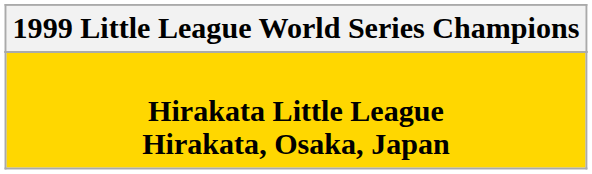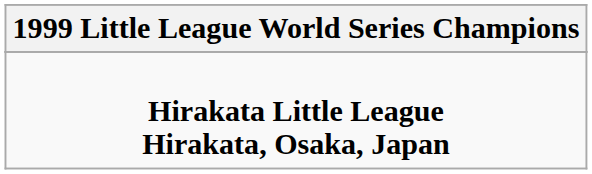(296, 126) gold background -> (296, 126) no background
